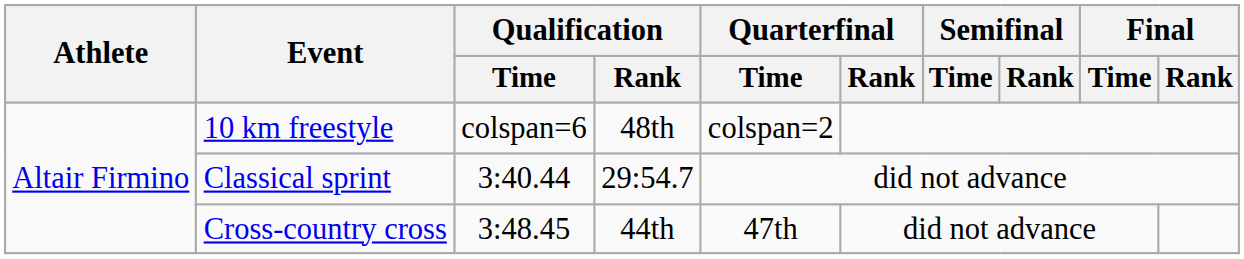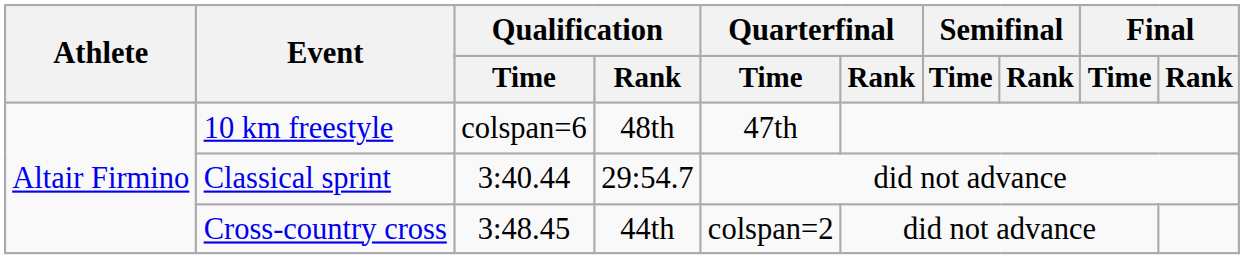(771, 128) colspan=2 -> (771, 128) 47th
(771, 228) 47th -> (771, 228) colspan=2
